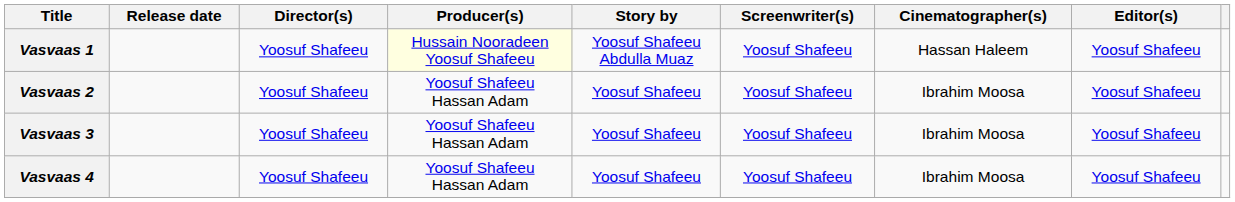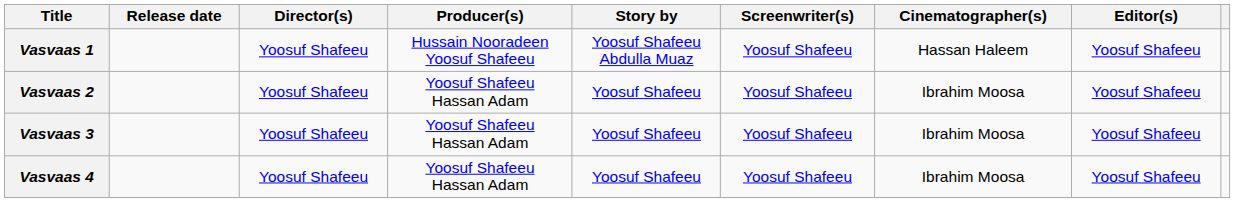(480, 50) lightyellow background -> (480, 50) no background
